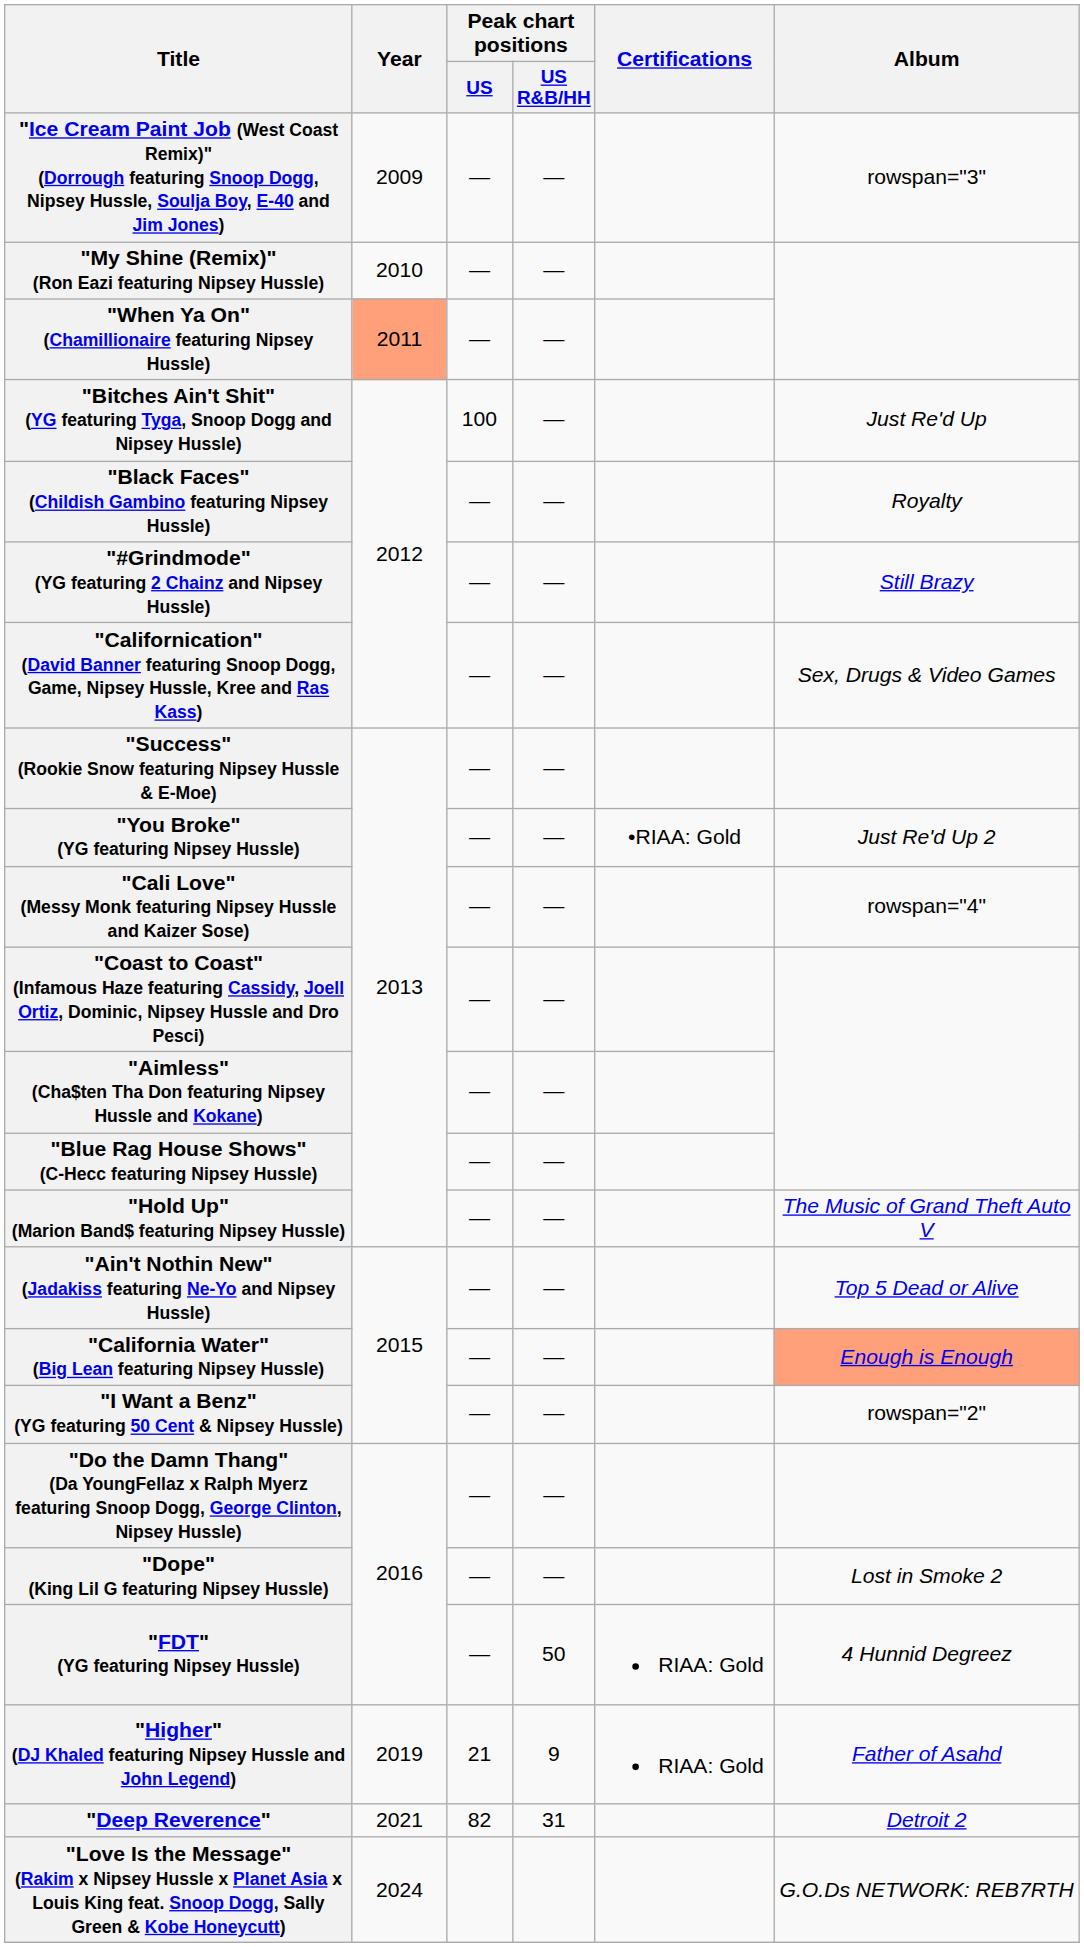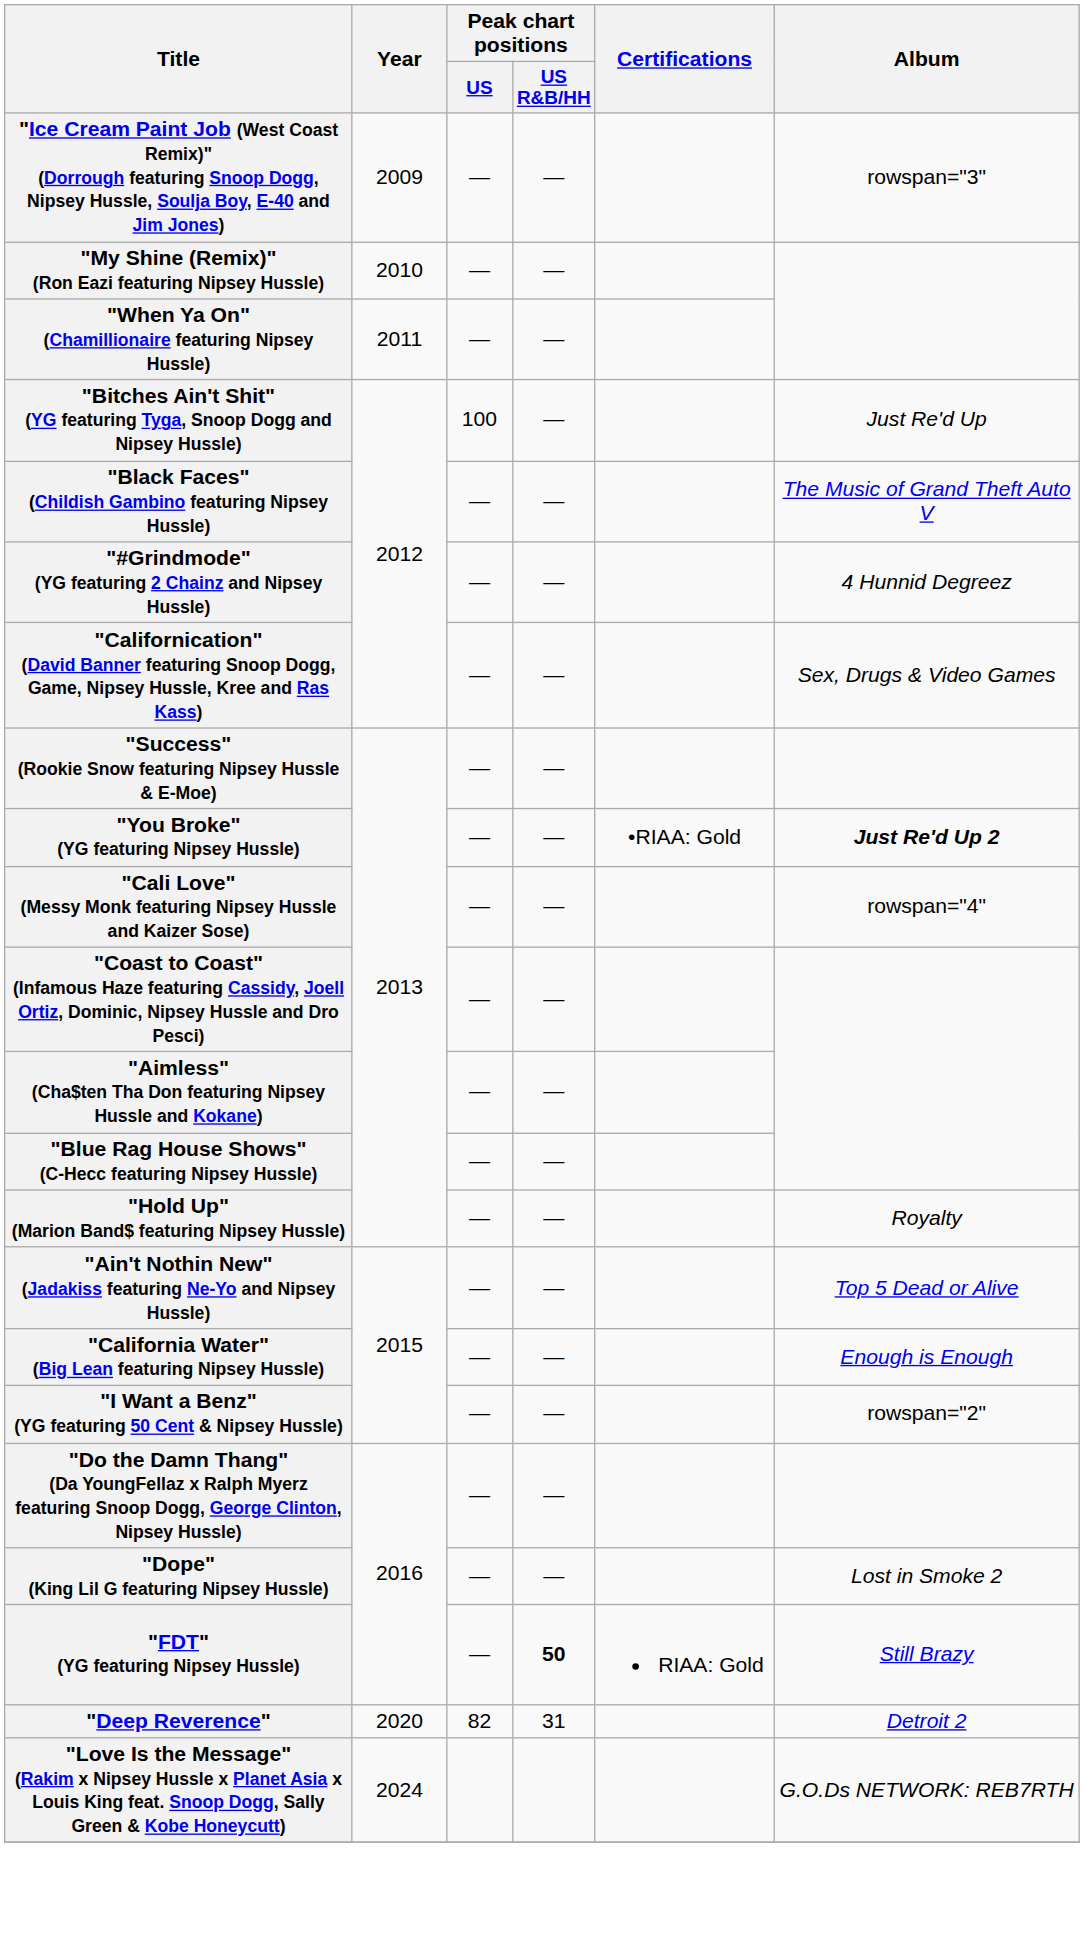(399, 339) lightsalmon background -> (399, 339) no background
(927, 501) Royalty -> (927, 501) The Music of Grand Theft Auto V
(927, 582) Still Brazy -> (927, 582) 4 Hunnid Degreez
(927, 837) normal -> (927, 837) bold
(927, 1218) The Music of Grand Theft Auto V -> (927, 1218) Royalty
(927, 1356) lightsalmon background -> (927, 1356) no background
(554, 1654) normal -> (554, 1654) bold
(927, 1654) 4 Hunnid Degreez -> (927, 1654) Still Brazy
- row: (178, 1753)
(399, 1820) 2021 -> (399, 1720) 2020
